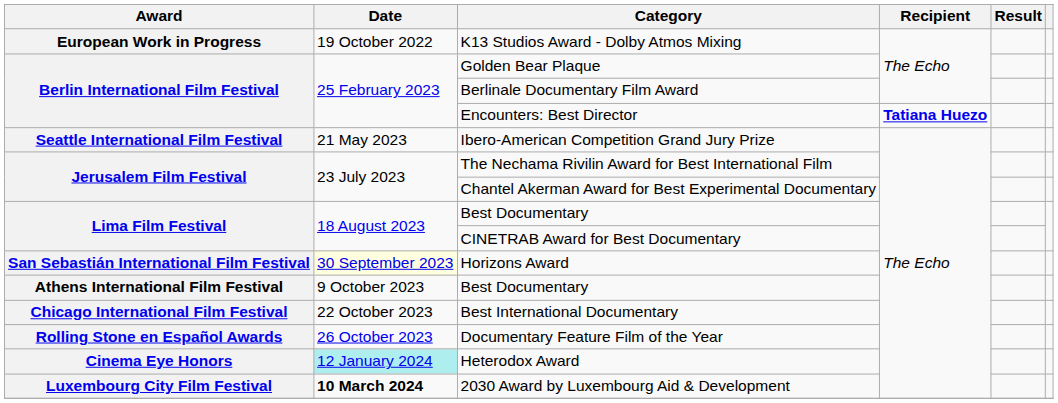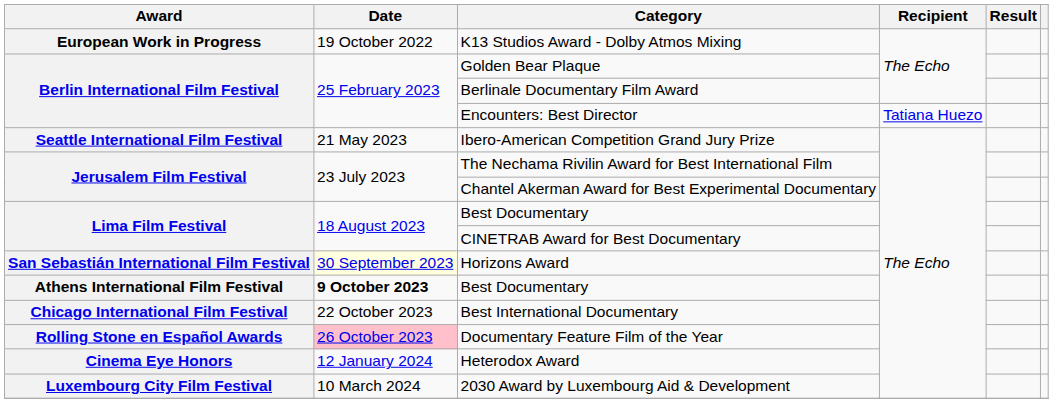(935, 115) bold -> (933, 115) normal
(371, 287) normal -> (373, 287) bold
(375, 336) no background -> (375, 336) pink background
(375, 361) paleturquoise background -> (375, 361) no background
(370, 386) bold -> (369, 386) normal
